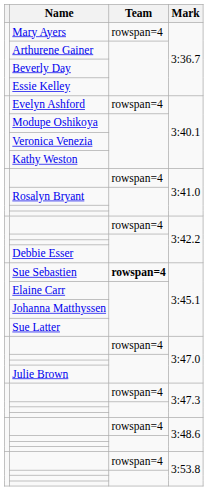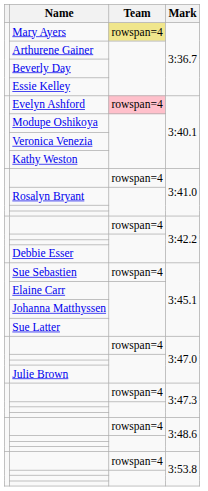(137, 31) no background -> (137, 31) khaki background
(137, 104) no background -> (137, 104) pink background
(139, 272) bold -> (137, 272) normal
